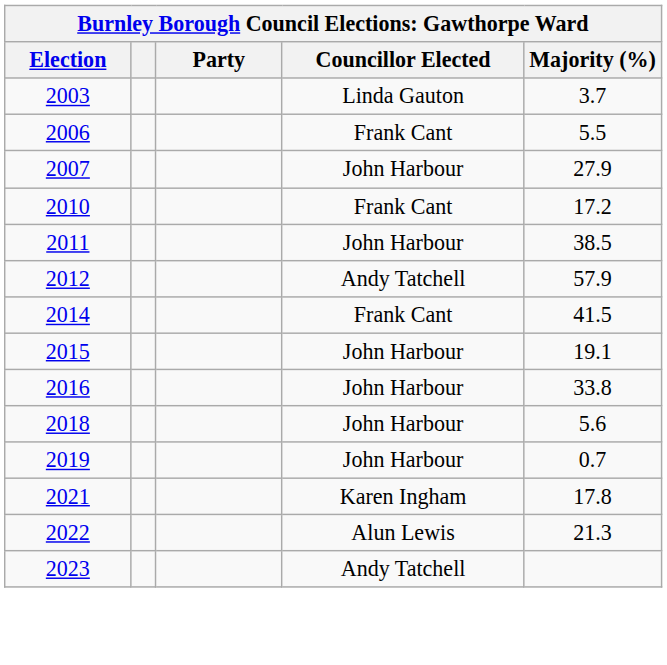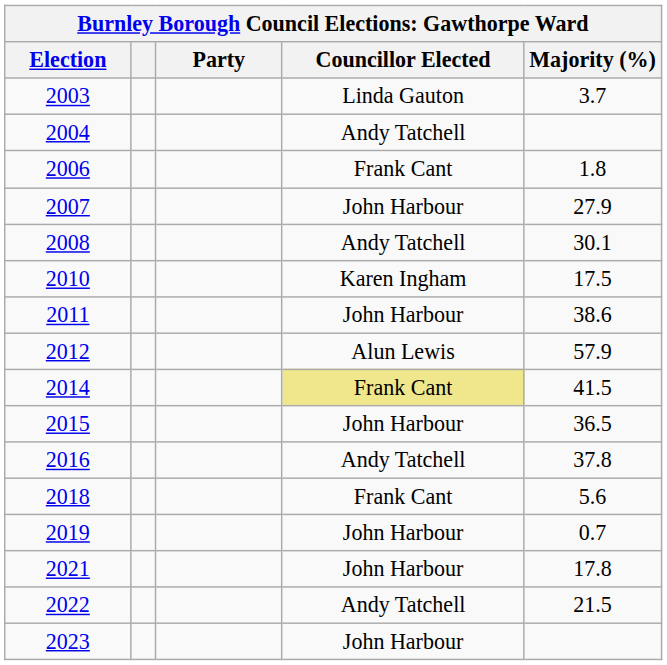+ row: (68, 132)
(593, 132) 5.5 -> (593, 169) 1.8
+ row: (68, 241)
(403, 205) Frank Cant -> (403, 278) Karen Ingham
(593, 205) 17.2 -> (593, 278) 17.5
(593, 241) 38.5 -> (593, 314) 38.6
(403, 278) Andy Tatchell -> (403, 350) Alun Lewis
(403, 314) no background -> (403, 387) khaki background
(593, 350) 19.1 -> (593, 423) 36.5
(403, 387) John Harbour -> (403, 459) Andy Tatchell
(593, 387) 33.8 -> (593, 459) 37.8
(403, 423) John Harbour -> (403, 496) Frank Cant
(403, 496) Karen Ingham -> (403, 568) John Harbour
(403, 532) Alun Lewis -> (403, 605) Andy Tatchell
(593, 532) 21.3 -> (593, 605) 21.5
(403, 568) Andy Tatchell -> (403, 641) John Harbour
